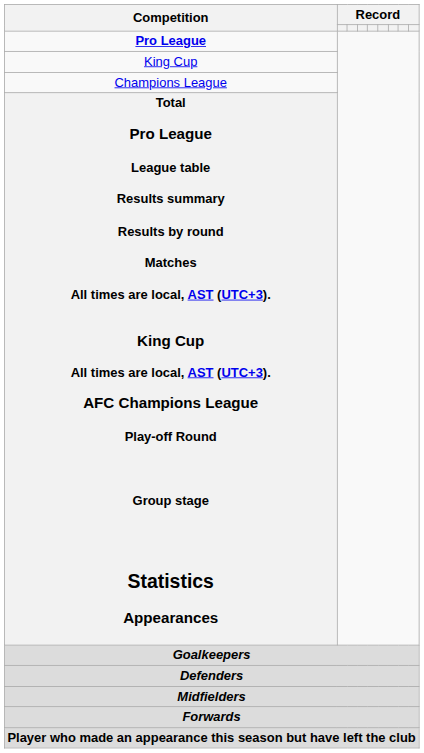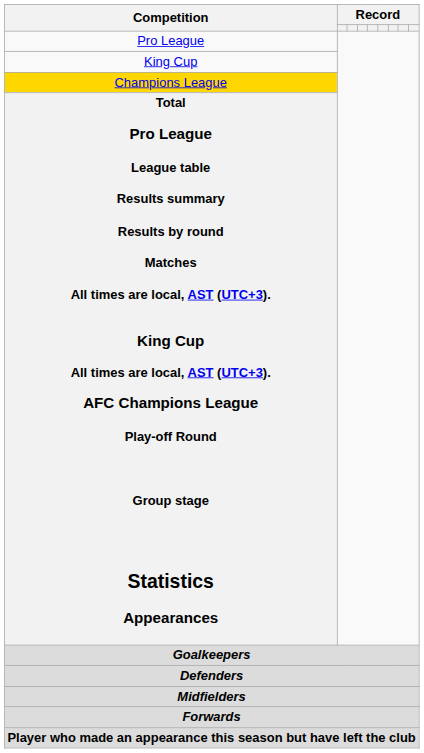(171, 41) bold -> (171, 41) normal
(171, 82) no background -> (171, 82) gold background
